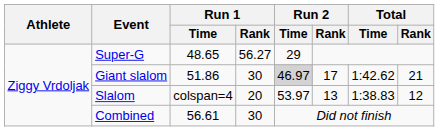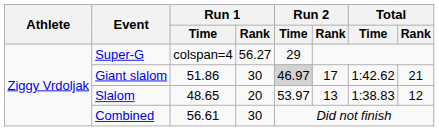(203, 55) 48.65 -> (203, 55) colspan=4
(203, 96) colspan=4 -> (203, 96) 48.65
